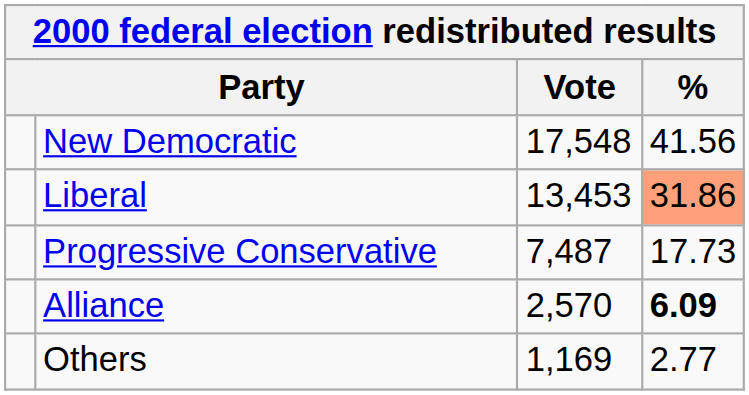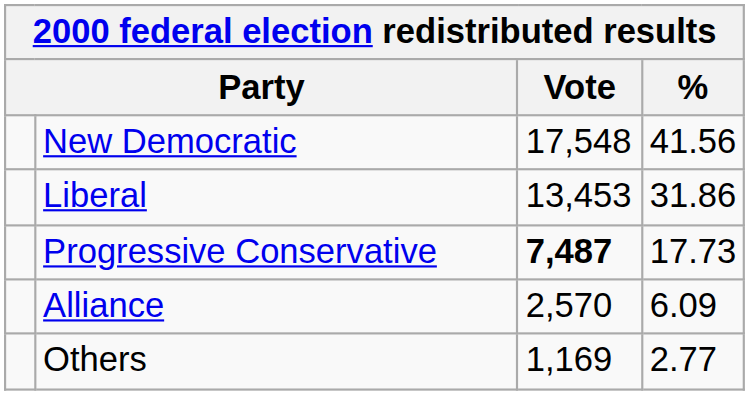(693, 196) lightsalmon background -> (693, 196) no background
(569, 251) normal -> (569, 251) bold
(683, 305) bold -> (683, 305) normal
